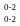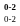(10, 7) normal -> (10, 7) bold
